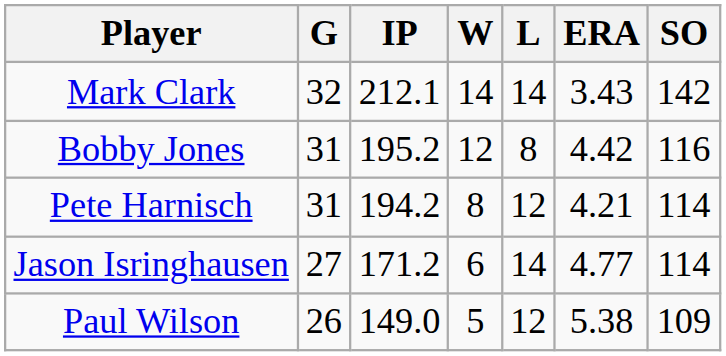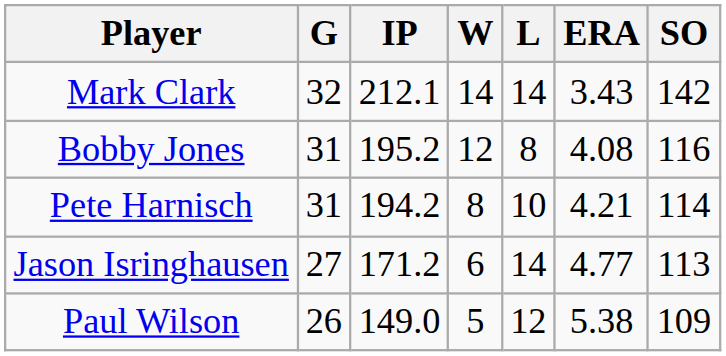(602, 148) 4.42 -> (602, 148) 4.08
(528, 206) 12 -> (528, 206) 10
(684, 263) 114 -> (684, 263) 113
